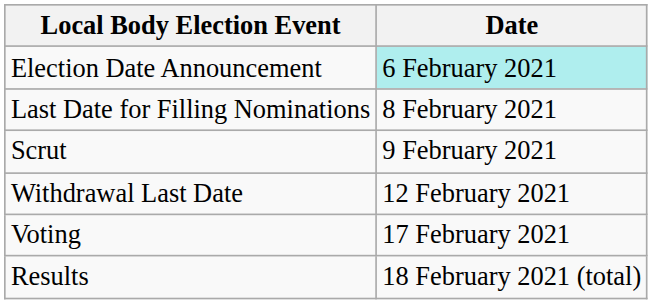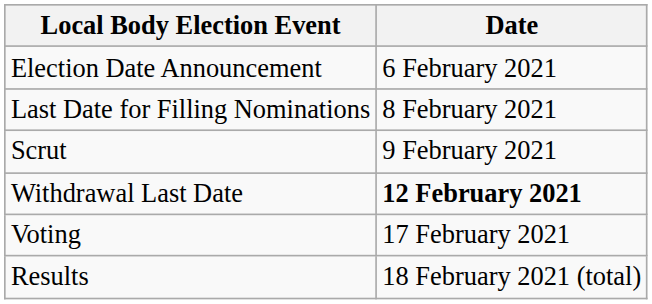(470, 67) paleturquoise background -> (470, 67) no background
(476, 192) normal -> (482, 192) bold
